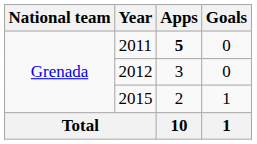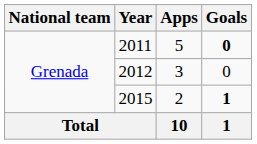(179, 44) bold -> (179, 44) normal
(226, 44) normal -> (226, 44) bold
(226, 98) normal -> (226, 98) bold
